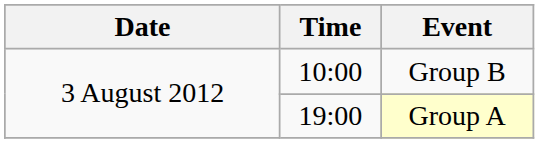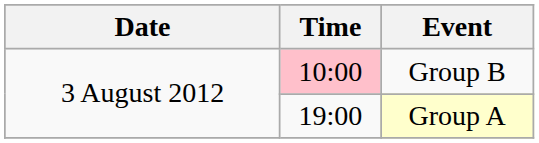(330, 71) no background -> (330, 71) pink background
